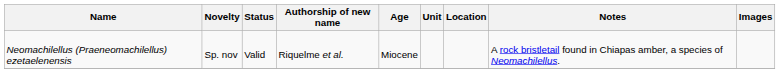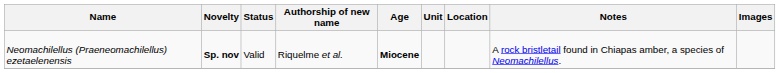(221, 55) normal -> (221, 55) bold
(399, 55) normal -> (400, 55) bold
